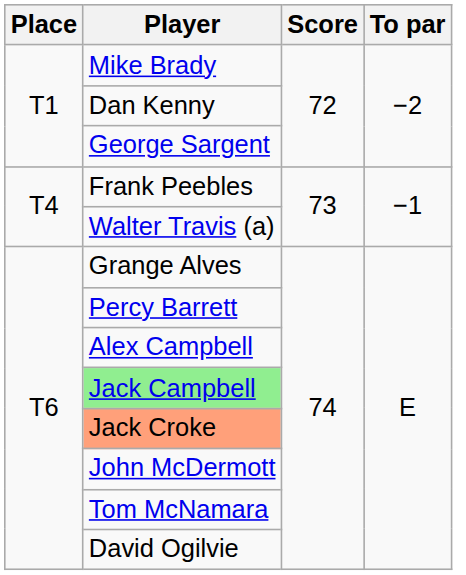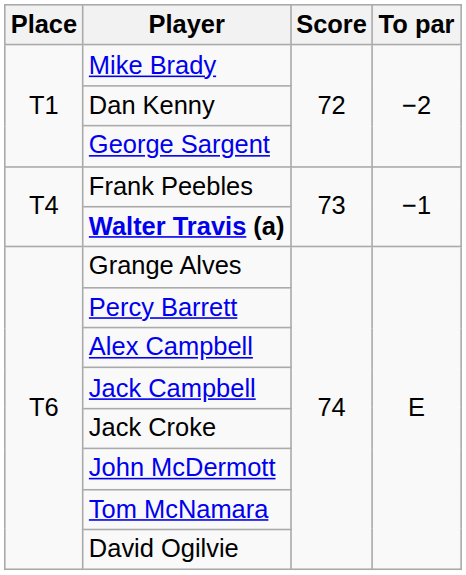(182, 226) normal -> (187, 226) bold
(172, 387) lightgreen background -> (172, 387) no background
(152, 428) lightsalmon background -> (152, 428) no background
